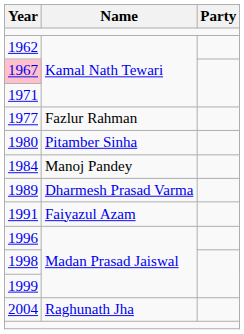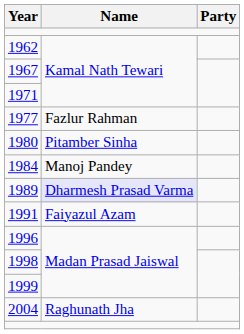(23, 71) pink background -> (23, 71) no background
(119, 190) no background -> (119, 190) lavender background
